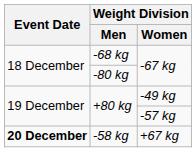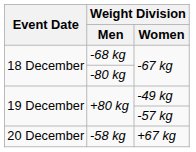(47, 136) bold -> (46, 136) normal
